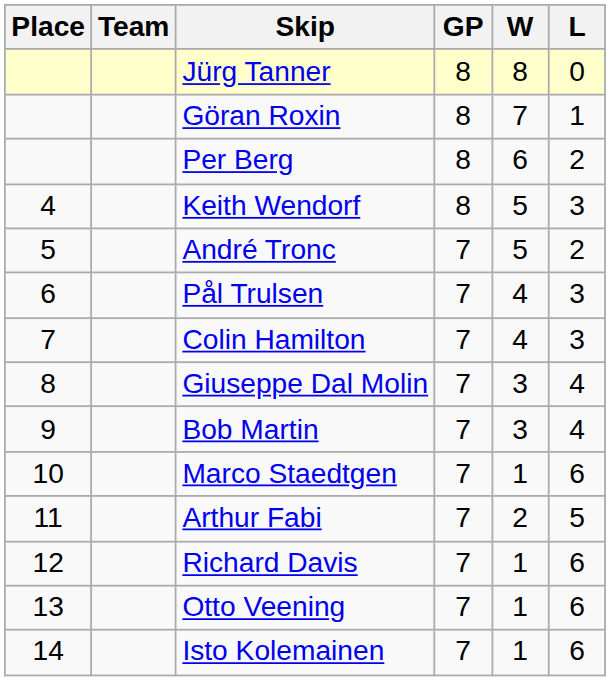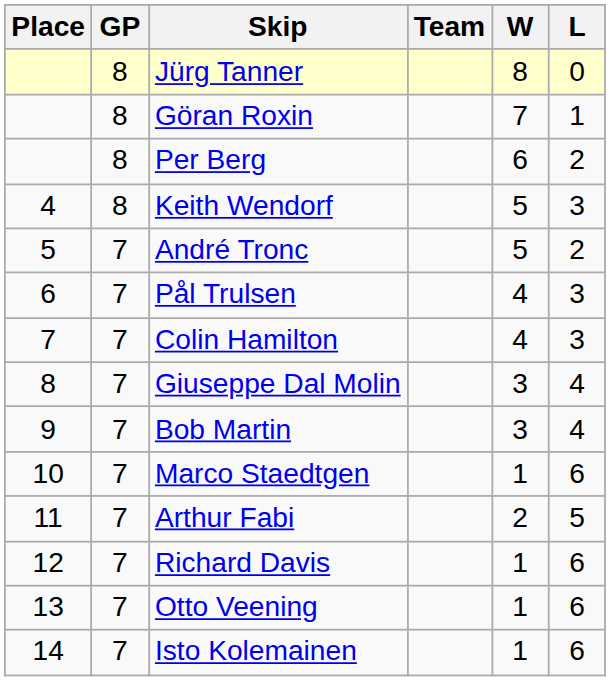columns swapped: (134, 26) <-> (463, 26)
